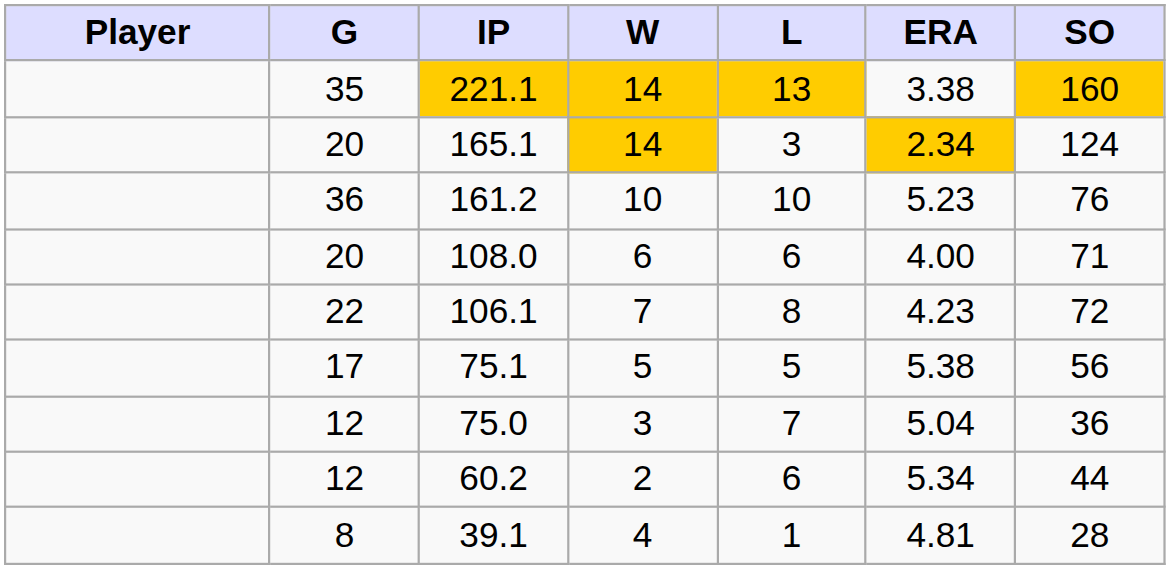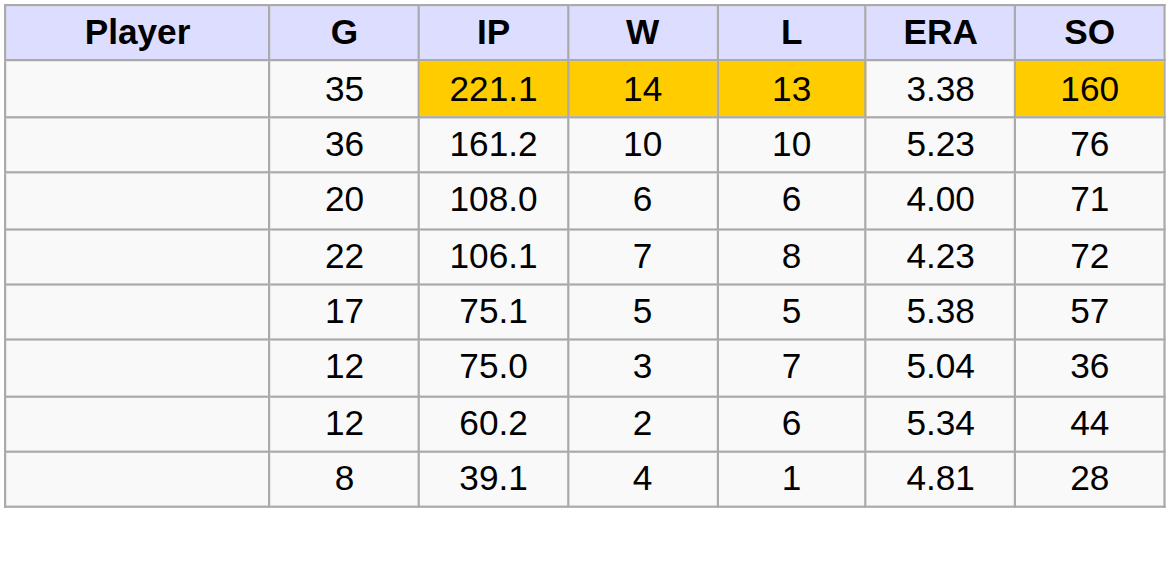- row: (494, 144)
(1090, 367) 56 -> (1090, 311) 57
